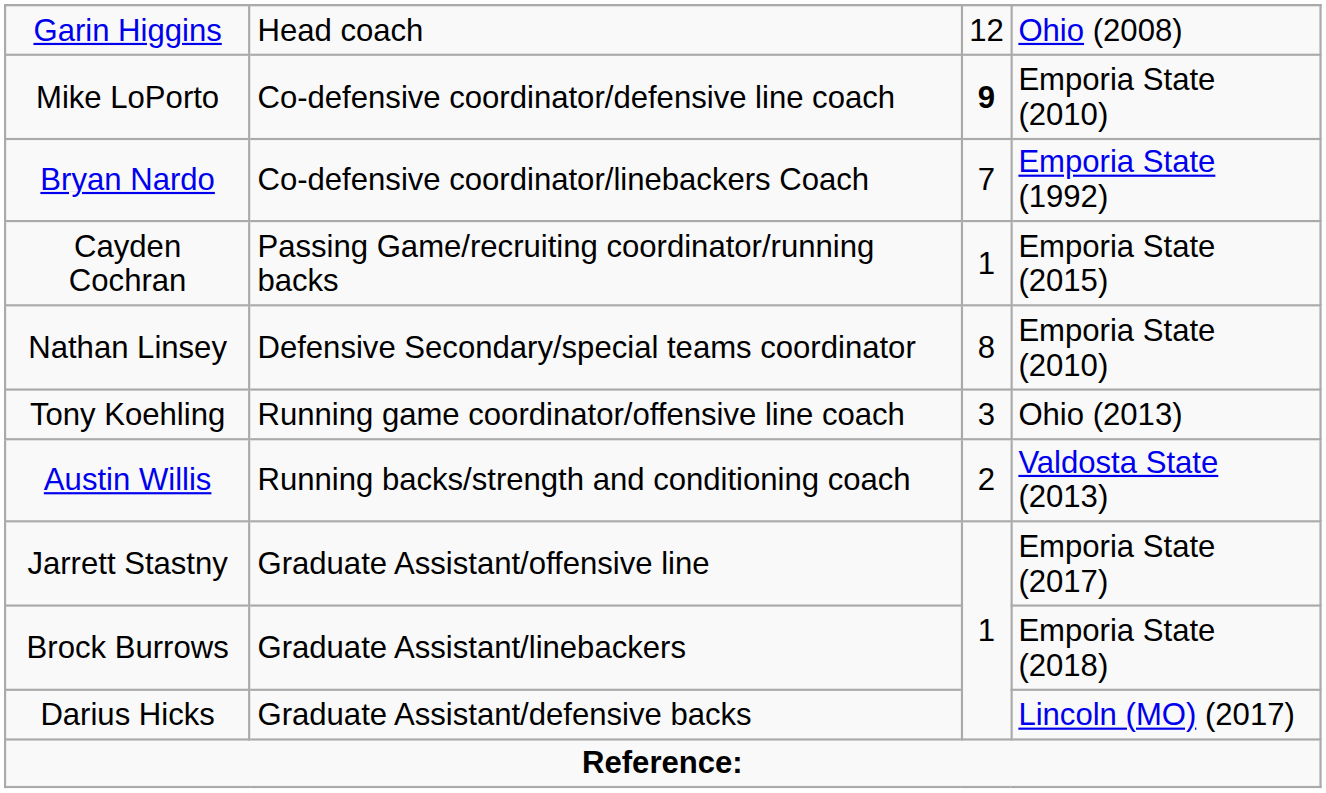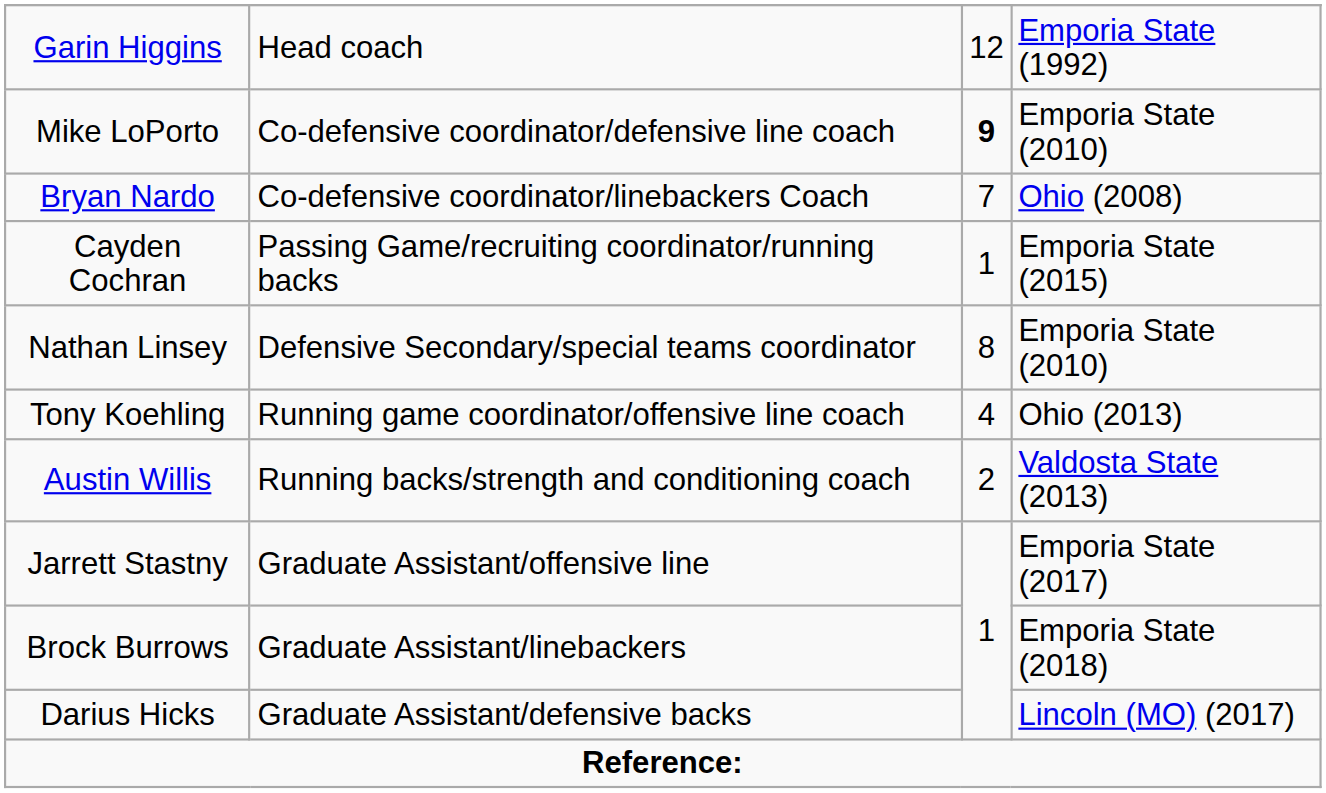(1100, 30) Ohio (2008) -> (1117, 47) Emporia State (1992)
(1117, 180) Emporia State (1992) -> (1100, 197) Ohio (2008)
(987, 414) 3 -> (987, 414) 4
